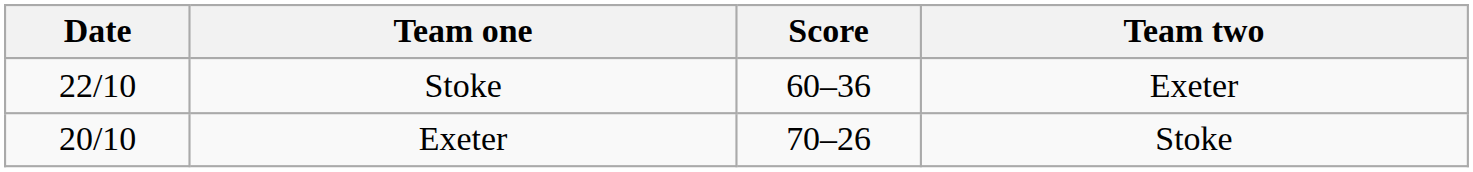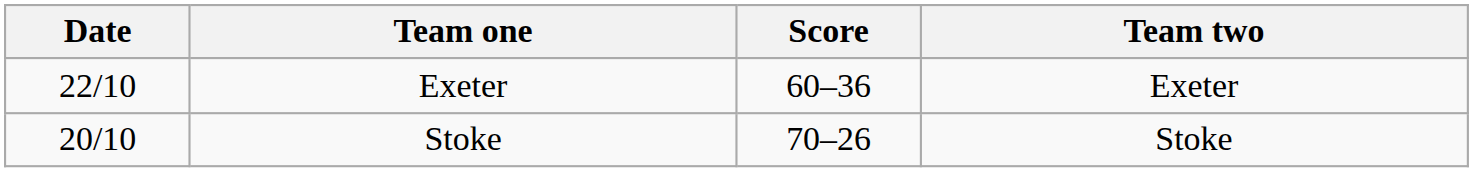(463, 85) Stoke -> (463, 85) Exeter
(463, 138) Exeter -> (463, 138) Stoke
